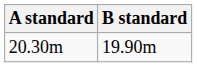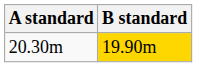(129, 47) no background -> (129, 47) gold background
